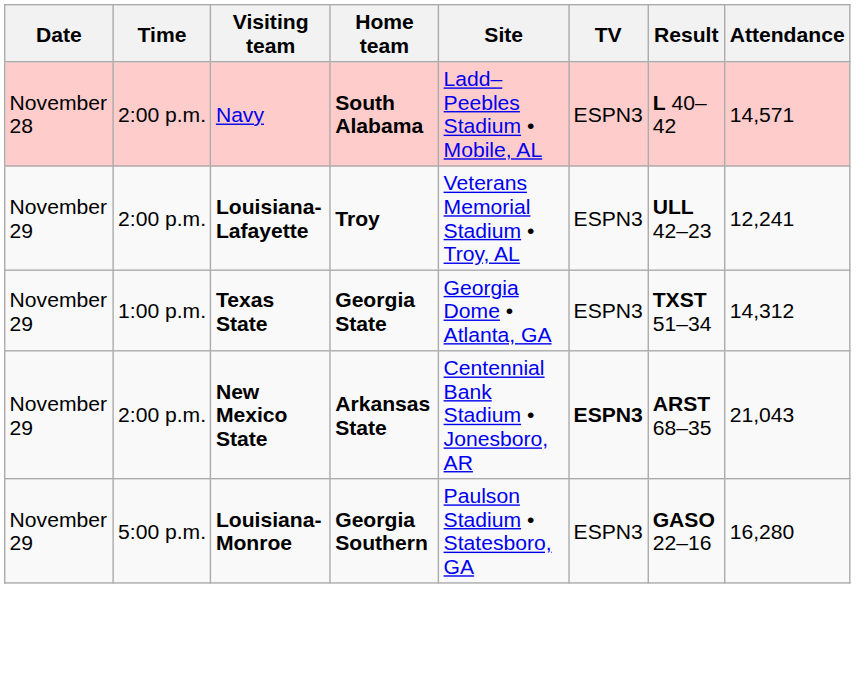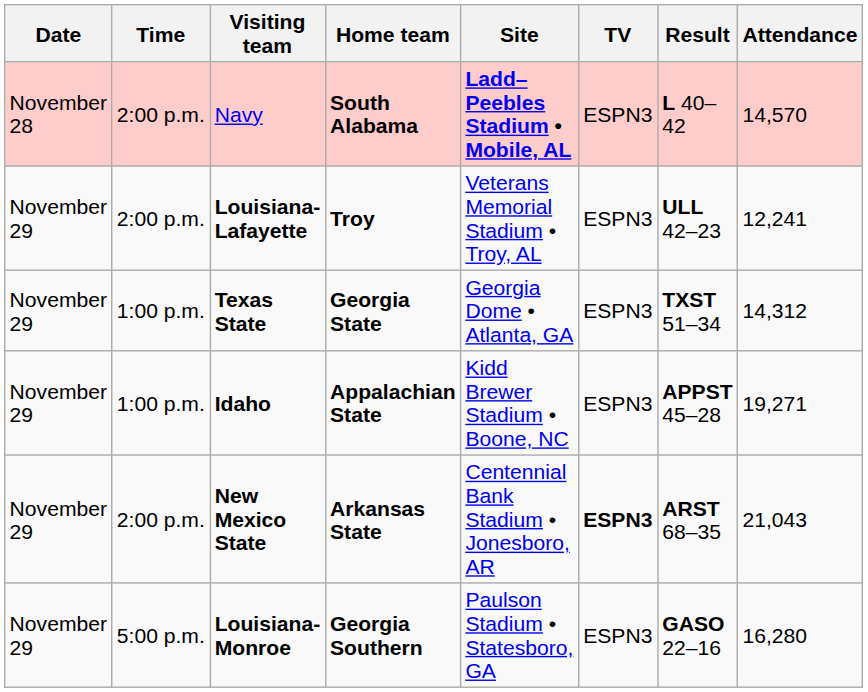(493, 114) normal -> (518, 114) bold
(762, 114) 14,571 -> (775, 114) 14,570
+ row: (243, 404)
